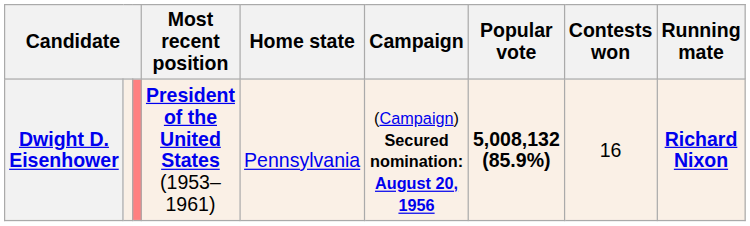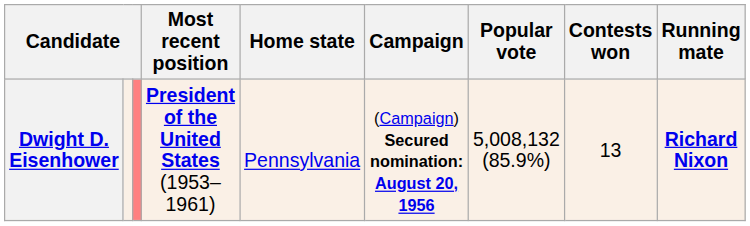(516, 149) bold -> (516, 149) normal
(611, 149) 16 -> (611, 149) 13
